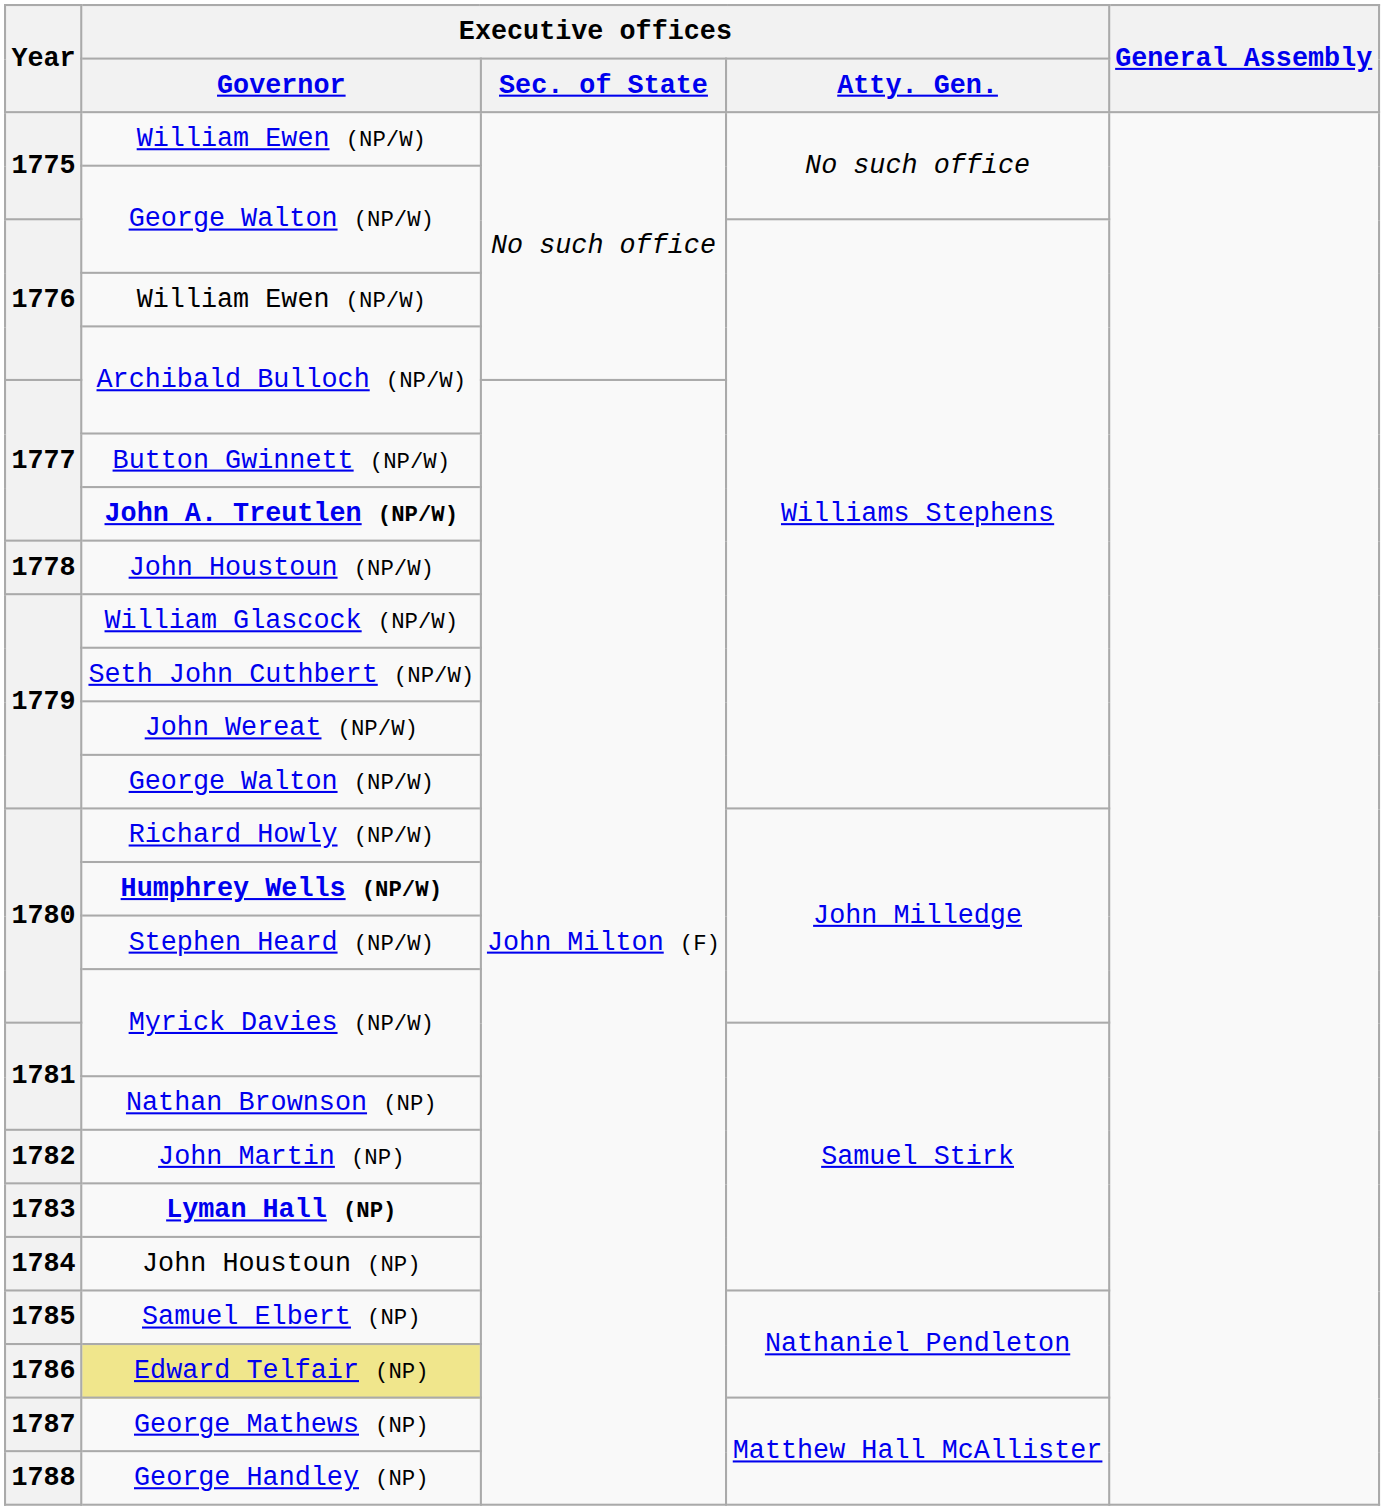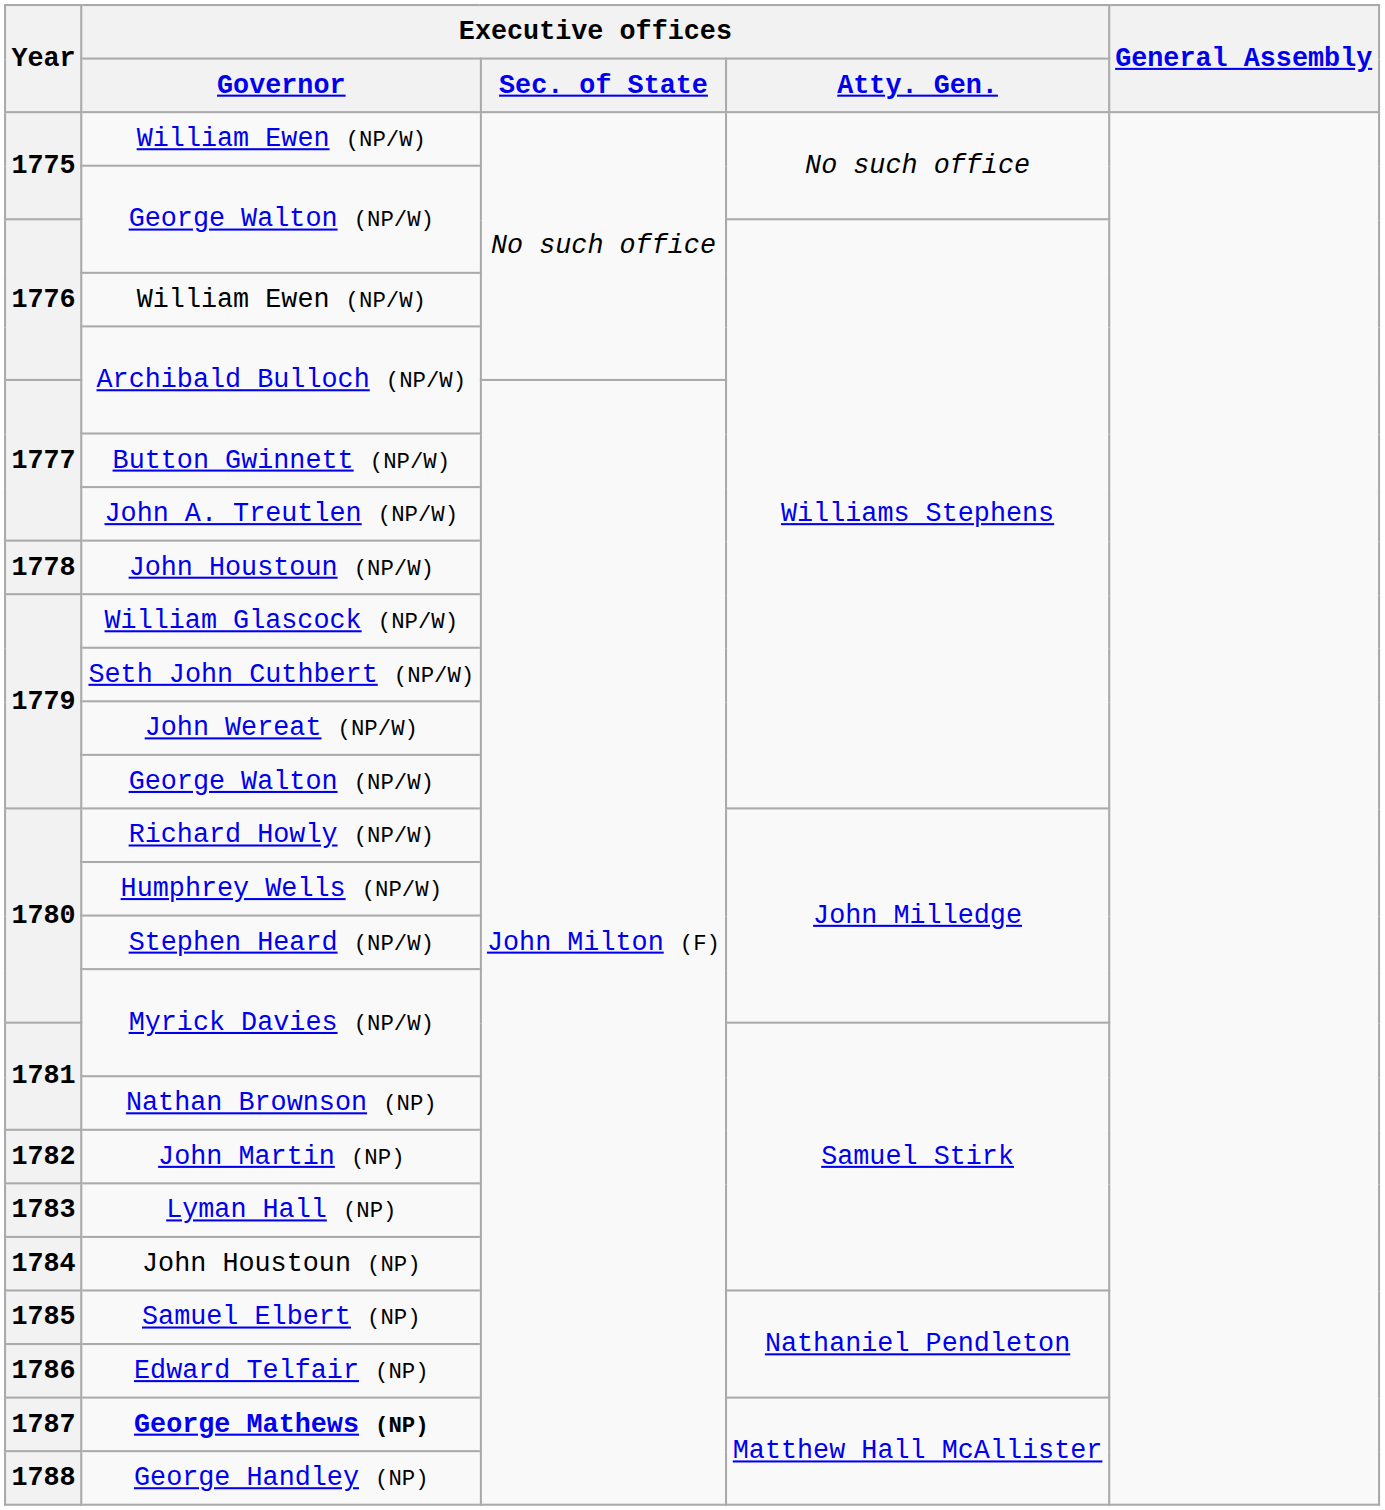(281, 514) bold -> (281, 514) normal
(281, 889) bold -> (281, 889) normal
(281, 1210) bold -> (281, 1210) normal
(281, 1371) khaki background -> (281, 1371) no background
(281, 1424) normal -> (281, 1424) bold
